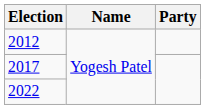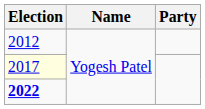(24, 66) no background -> (24, 66) lightyellow background
(24, 91) normal -> (24, 91) bold
